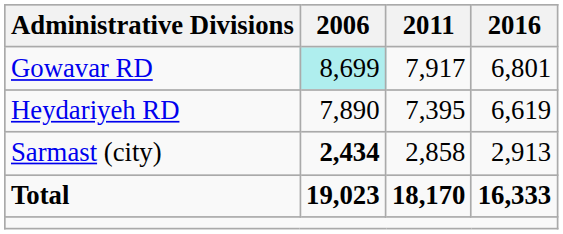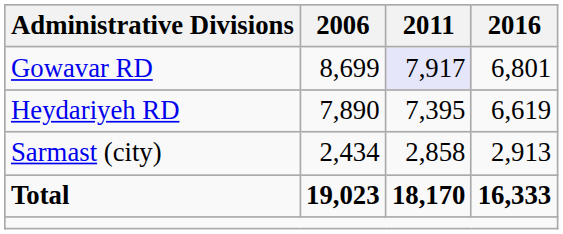(350, 68) paleturquoise background -> (350, 68) no background
(435, 68) no background -> (435, 68) lavender background
(350, 152) bold -> (350, 152) normal
